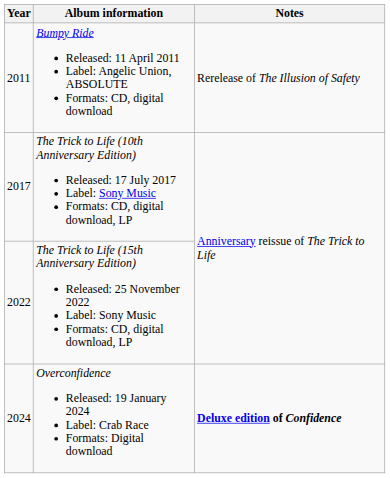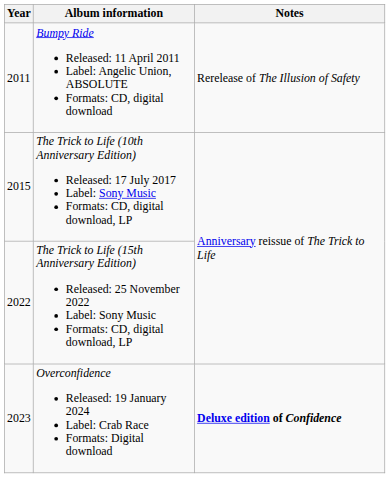(19, 186) 2017 -> (19, 186) 2015
(19, 418) 2024 -> (19, 418) 2023
